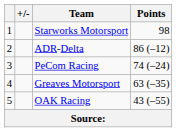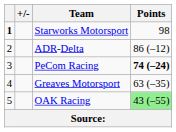(9, 31) normal -> (9, 31) bold
(151, 66) normal -> (151, 66) bold
(151, 101) no background -> (151, 101) lightgreen background
